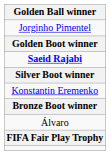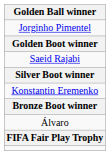(55, 59) bold -> (55, 59) normal
